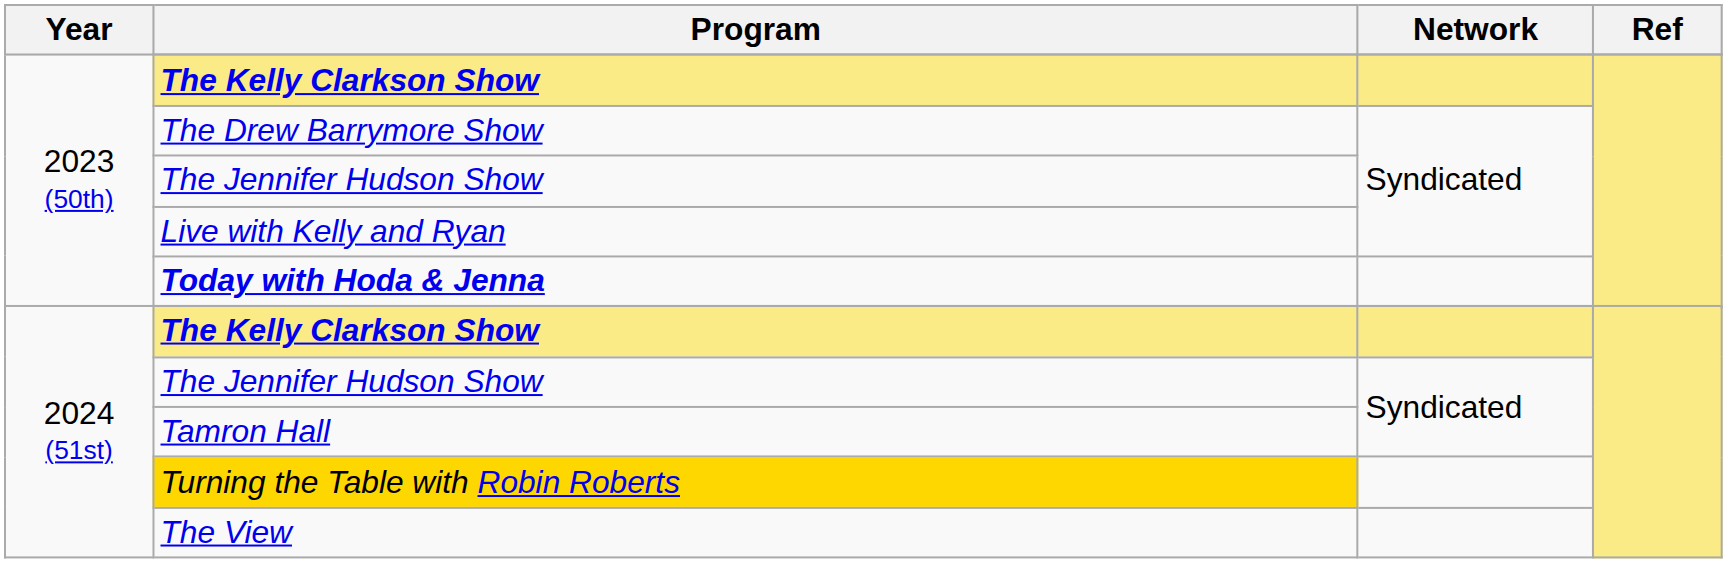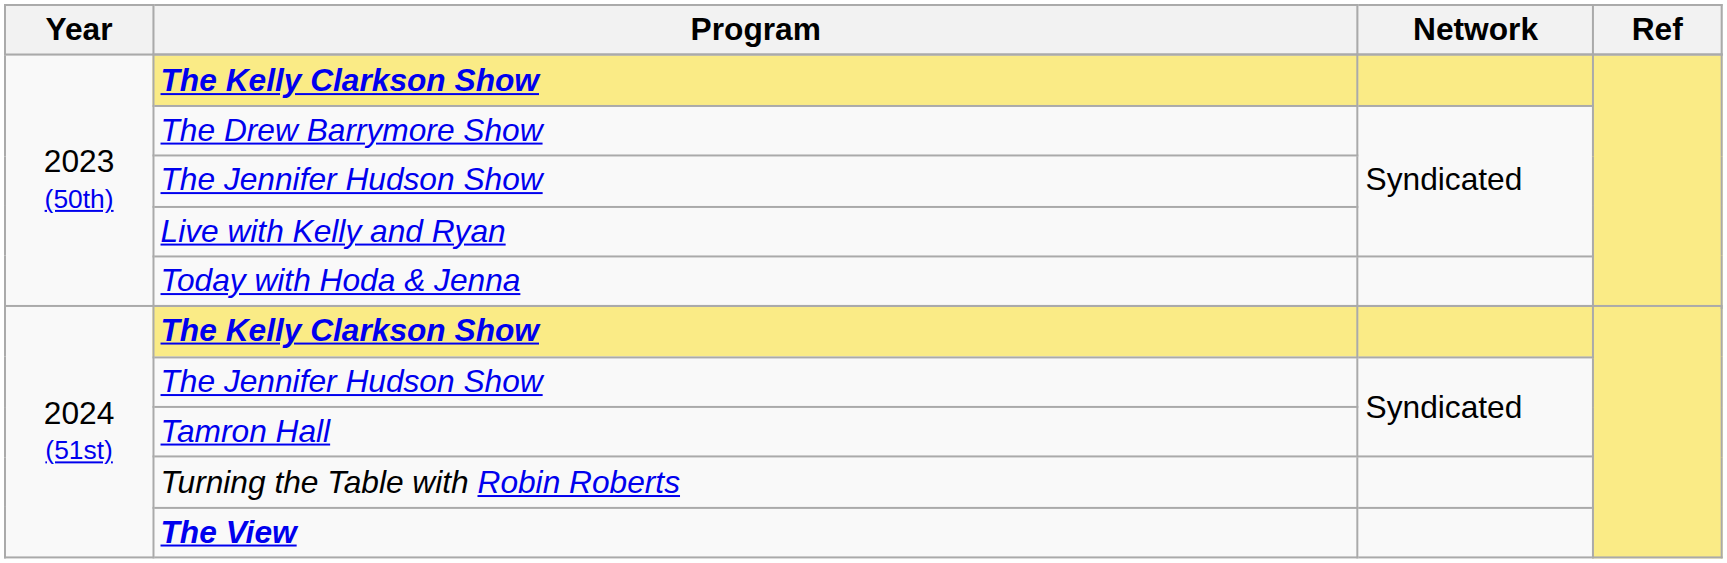(353, 280) bold -> (340, 280) normal
(420, 481) gold background -> (420, 481) no background
(226, 532) normal -> (229, 532) bold
